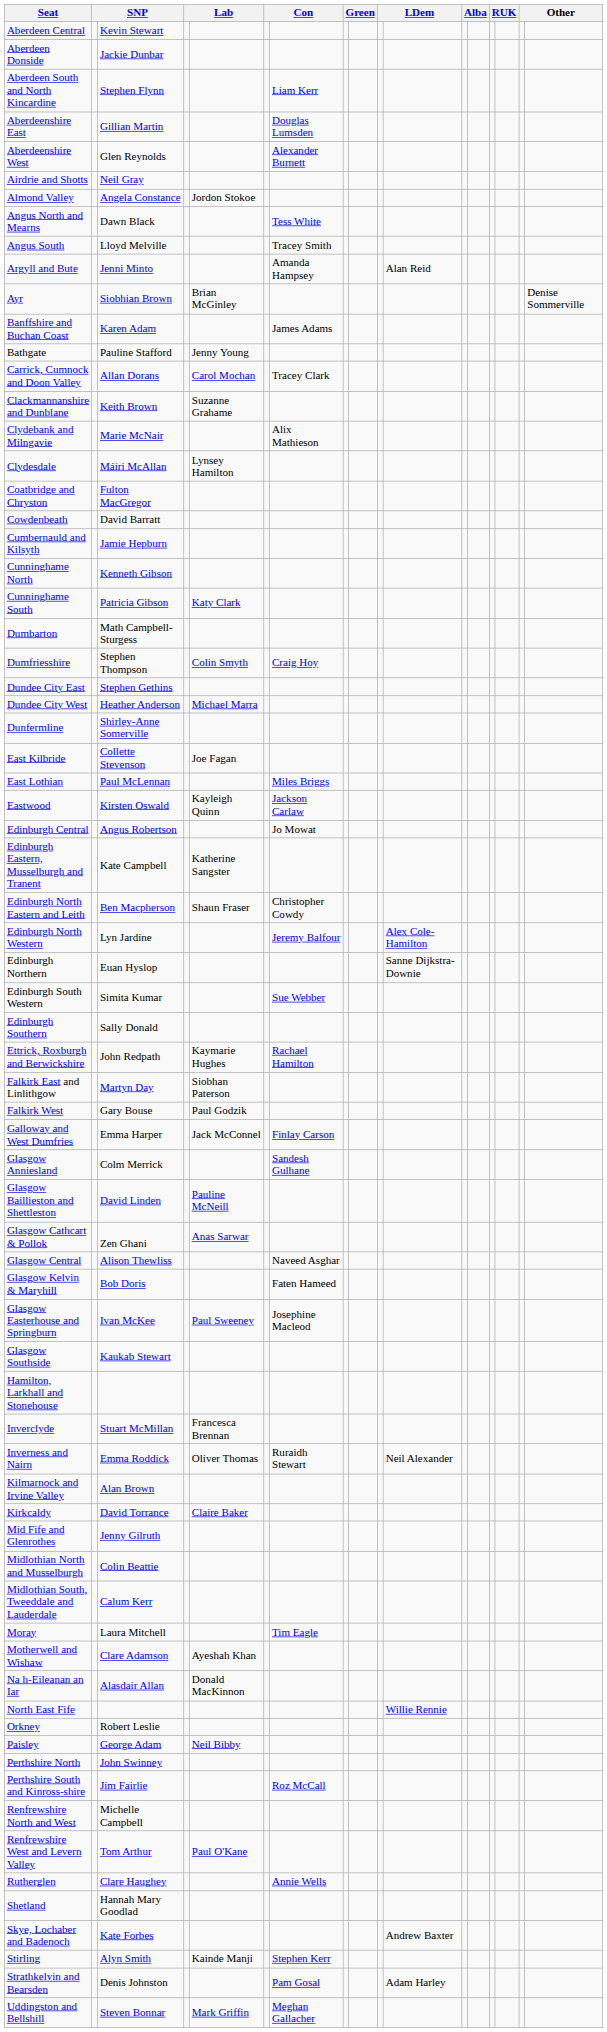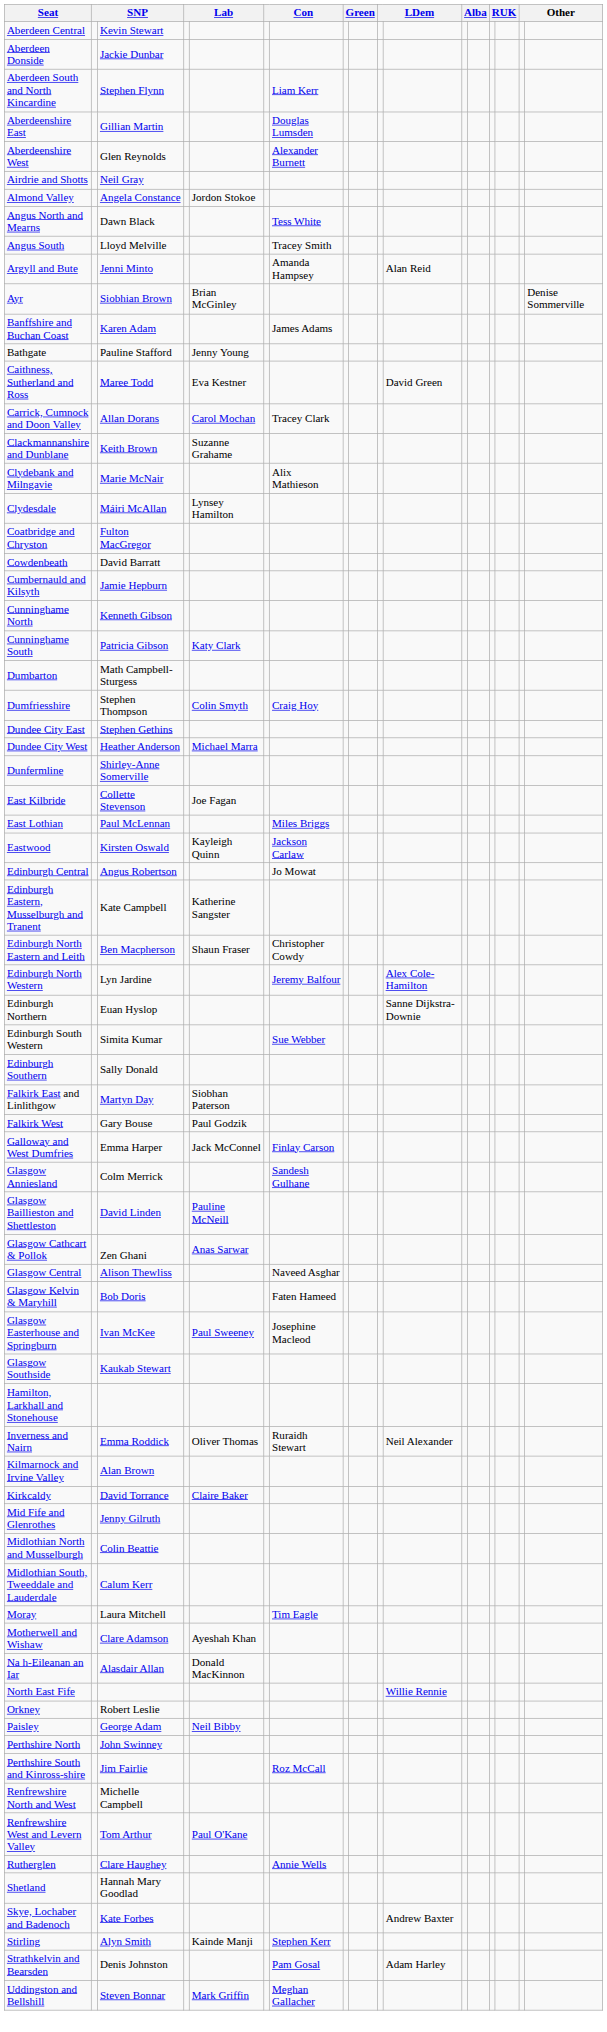+ row: (40, 382)
- row: (47, 1057)
- row: (30, 1428)
